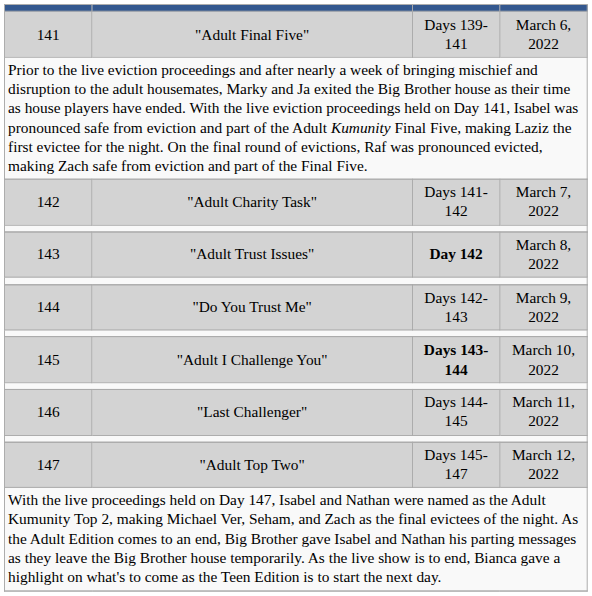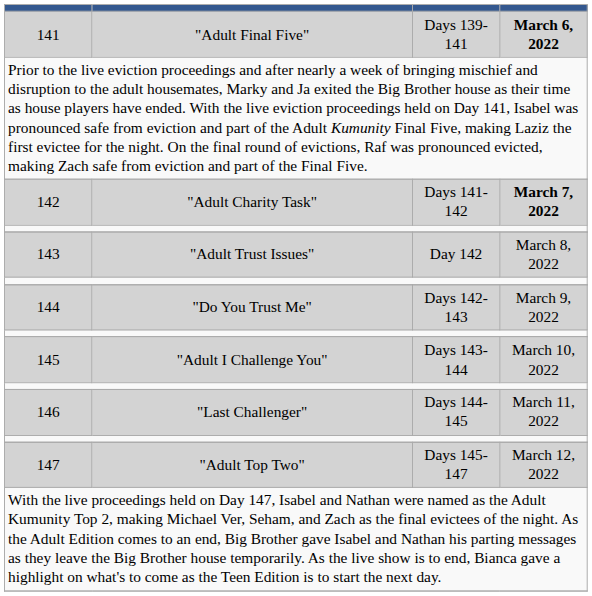(543, 34) normal -> (543, 34) bold
(543, 202) normal -> (543, 202) bold
(456, 254) bold -> (456, 254) normal
(456, 359) bold -> (456, 359) normal
